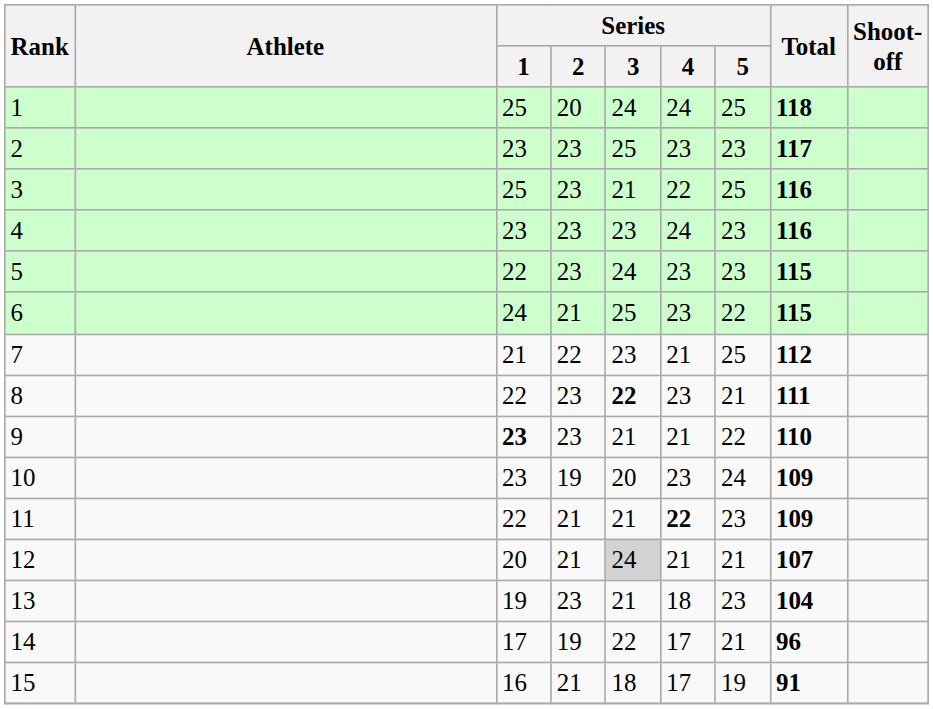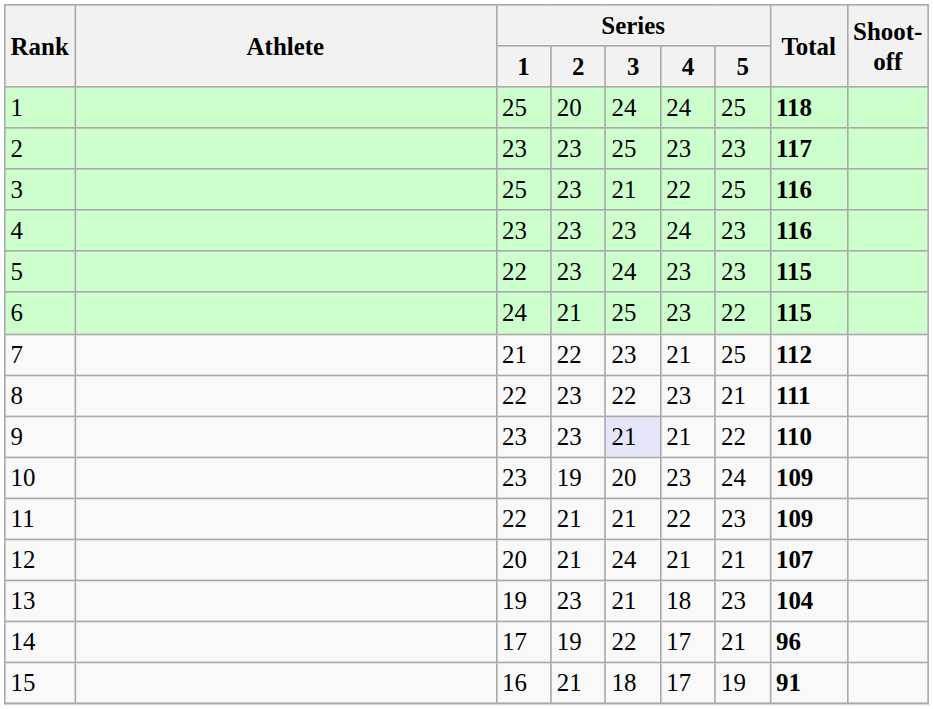(624, 395) bold -> (624, 395) normal
(514, 436) bold -> (514, 436) normal
(624, 436) no background -> (624, 436) lavender background
(679, 518) bold -> (679, 518) normal
(624, 559) lightgrey background -> (624, 559) no background
